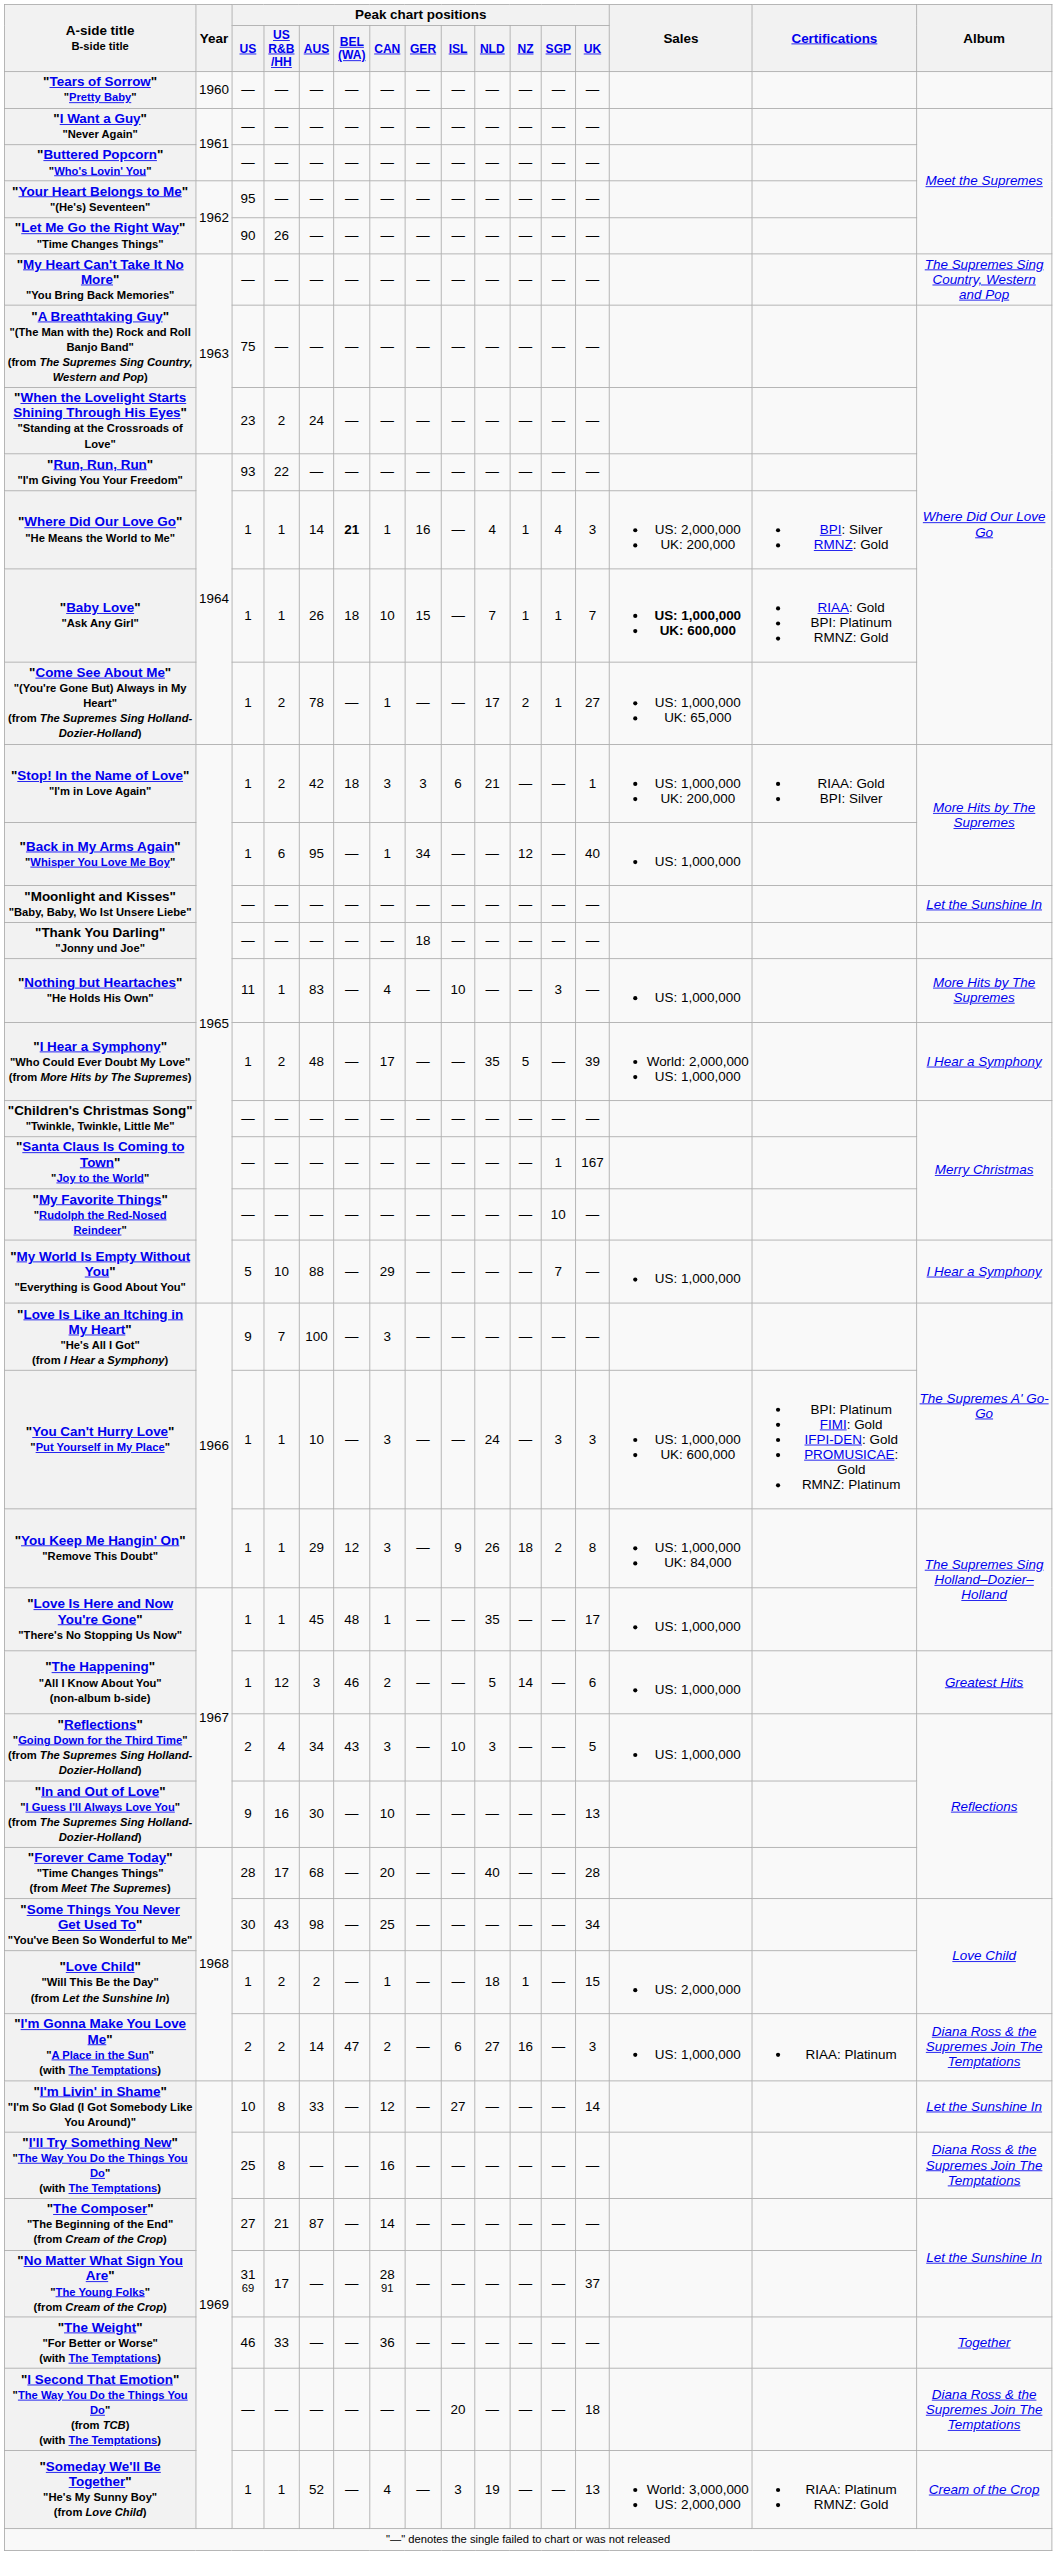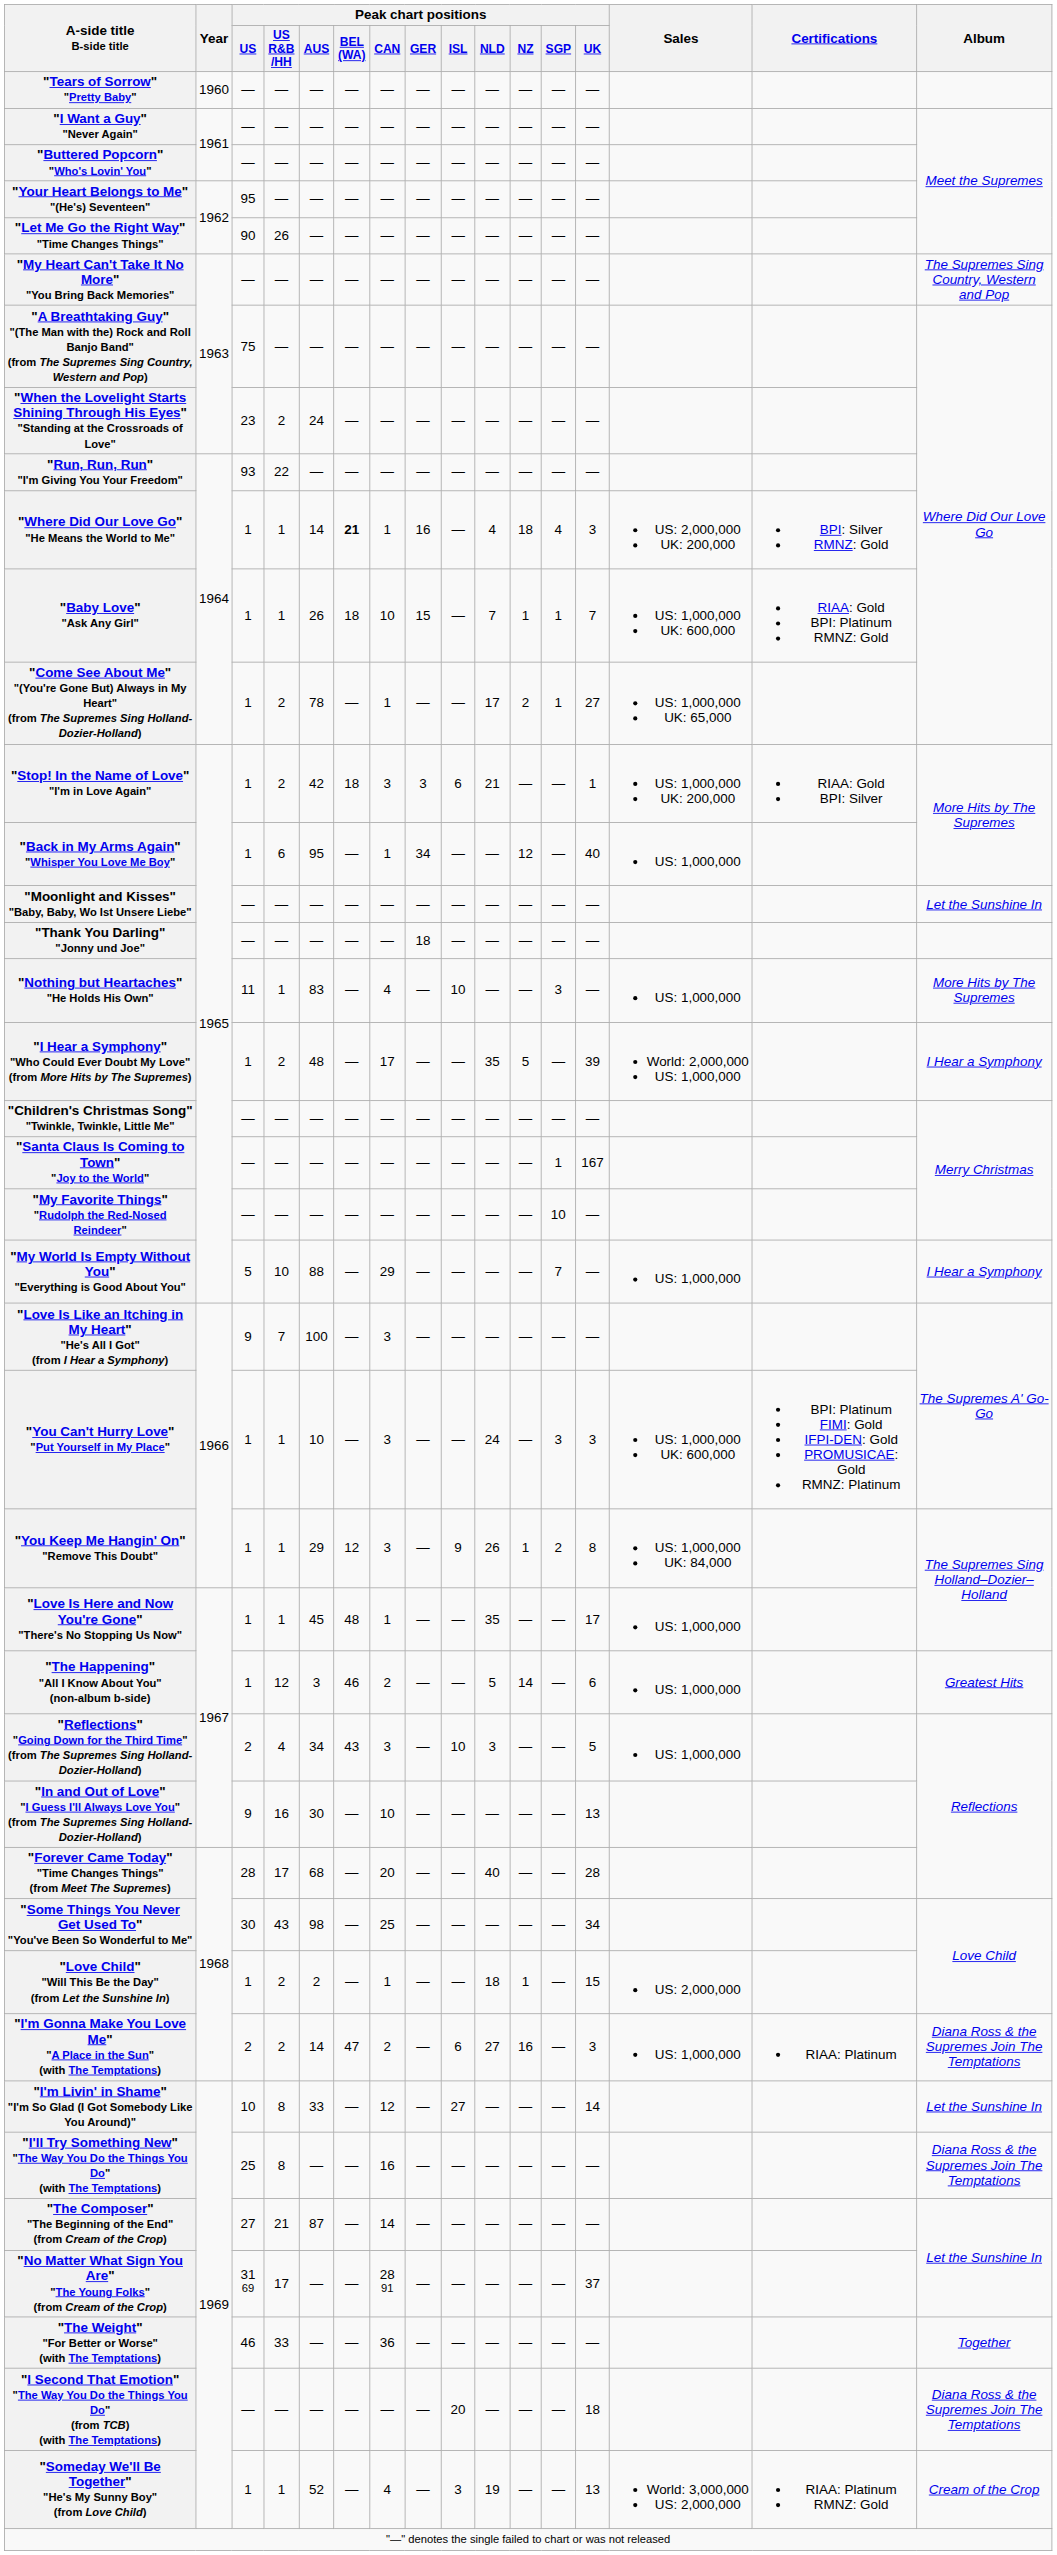(525, 529) 1 -> (525, 529) 18
(681, 623) bold -> (681, 623) normal
(525, 1548) 18 -> (525, 1548) 1
